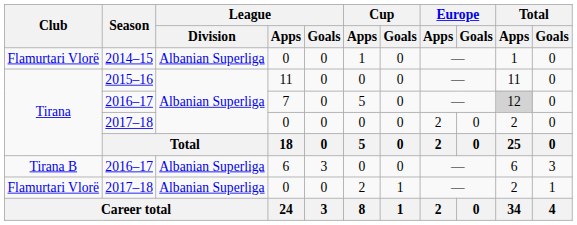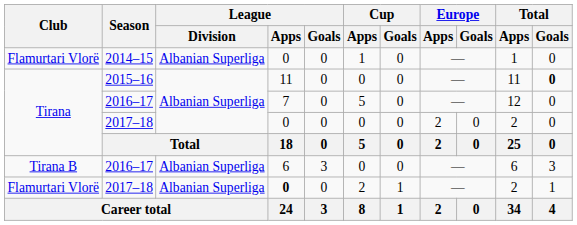(552, 79) normal -> (552, 79) bold
(514, 101) lightgrey background -> (514, 101) no background
(286, 187) normal -> (286, 187) bold
